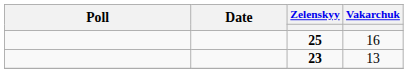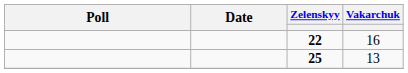(315, 40) 25 -> (315, 40) 22
(315, 59) 23 -> (315, 59) 25
